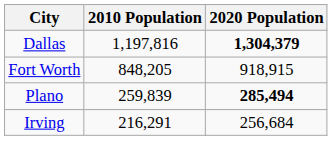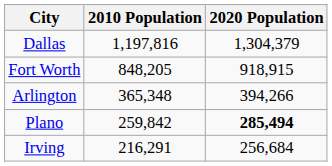(267, 43) bold -> (267, 43) normal
+ row: (44, 95)
(145, 95) 259,839 -> (145, 122) 259,842
